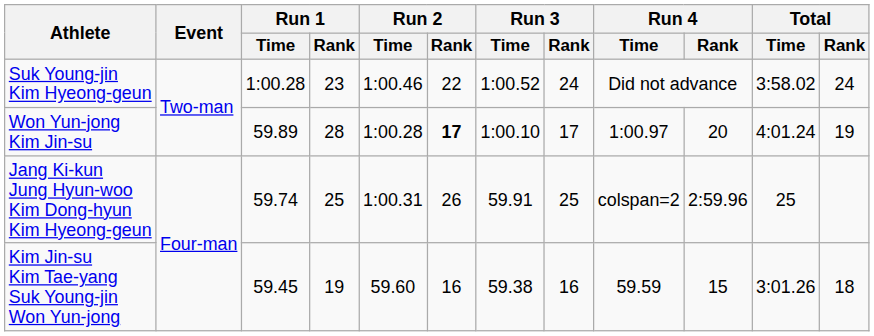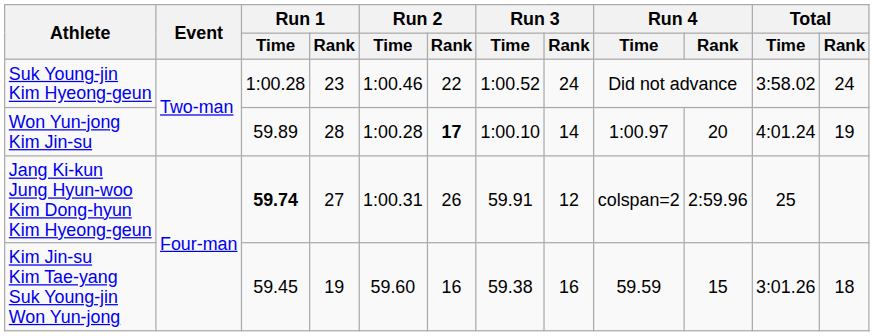(569, 132) 17 -> (569, 132) 14
(276, 200) normal -> (276, 200) bold
(334, 200) 25 -> (334, 200) 27
(569, 200) 25 -> (569, 200) 12
